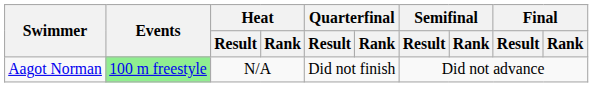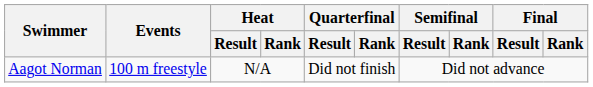(158, 69) lightgreen background -> (158, 69) no background
